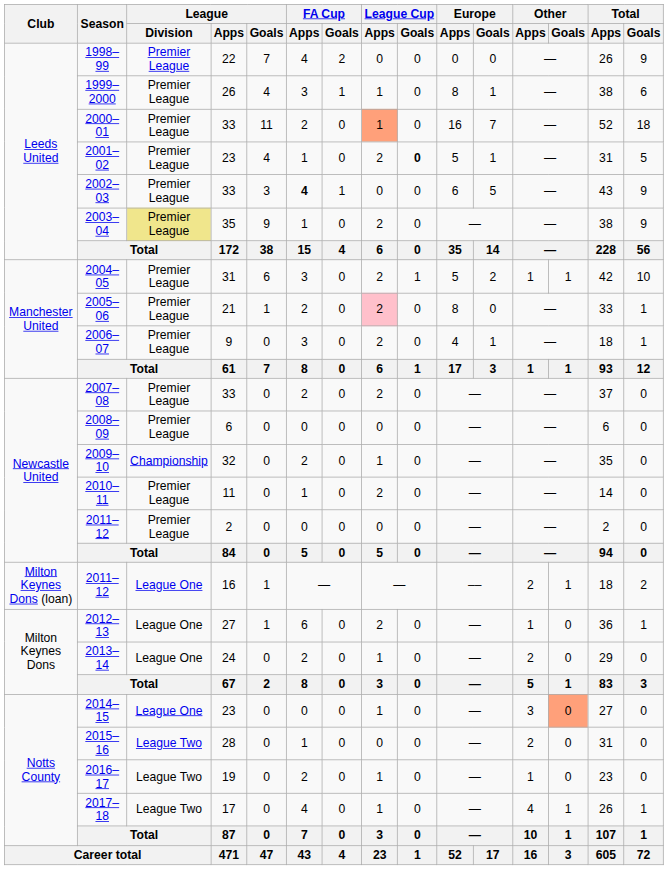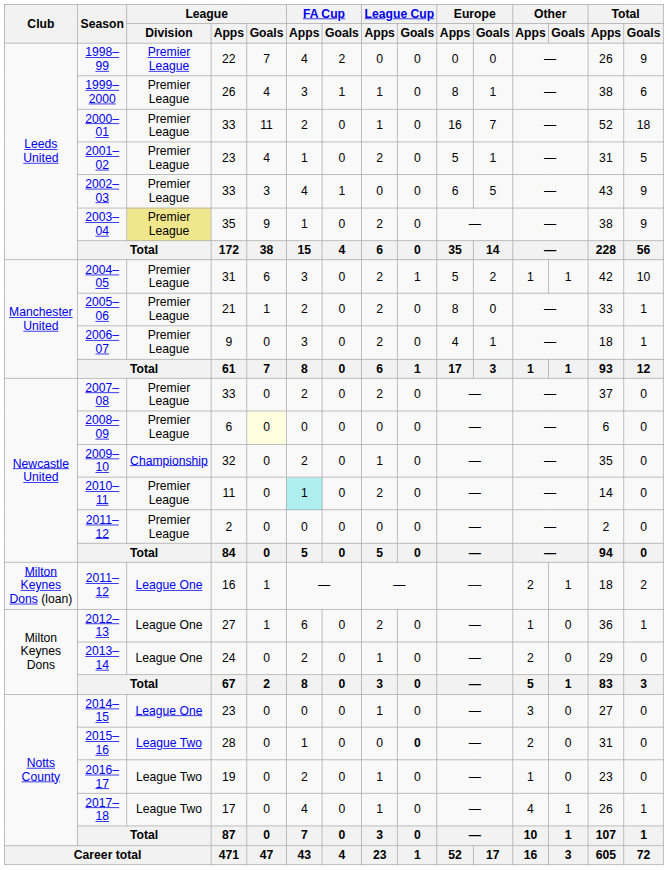(380, 125) lightsalmon background -> (380, 125) no background
(417, 158) bold -> (417, 158) normal
(304, 191) bold -> (304, 191) normal
(380, 309) pink background -> (380, 309) no background
(267, 427) no background -> (267, 427) lightyellow background
(304, 493) no background -> (304, 493) paleturquoise background
(568, 710) lightsalmon background -> (568, 710) no background
(417, 743) normal -> (417, 743) bold
